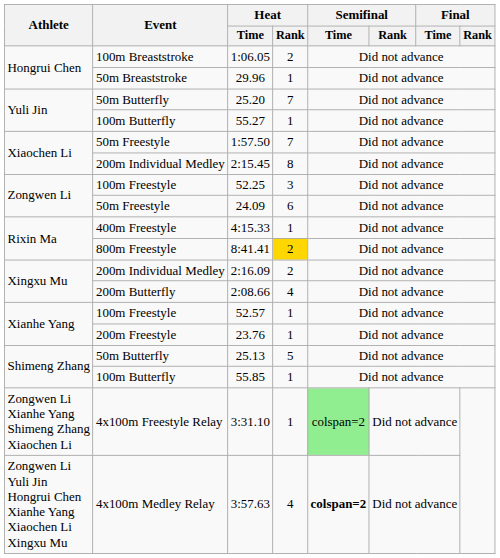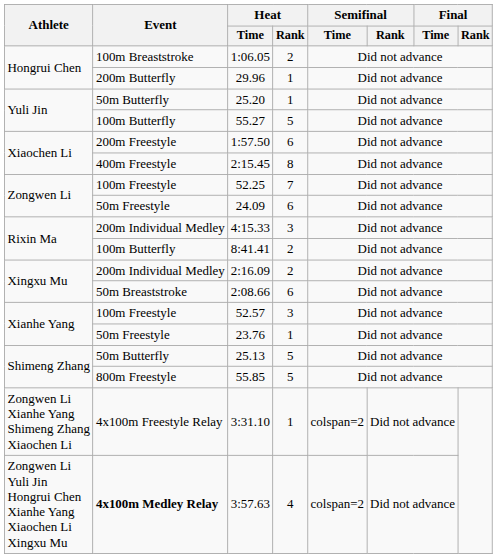(141, 78) 50m Breaststroke -> (136, 78) 200m Butterfly
(290, 99) 7 -> (290, 99) 1
(290, 121) 1 -> (290, 121) 5
(133, 142) 50m Freestyle -> (136, 142) 200m Freestyle
(290, 142) 7 -> (290, 142) 6
(160, 164) 200m Individual Medley -> (136, 164) 400m Freestyle
(290, 185) 3 -> (290, 185) 7
(136, 228) 400m Freestyle -> (160, 228) 200m Individual Medley
(290, 228) 1 -> (290, 228) 3
(136, 249) 800m Freestyle -> (136, 249) 100m Butterfly
(290, 249) gold background -> (290, 249) no background
(136, 292) 200m Butterfly -> (141, 292) 50m Breaststroke
(290, 292) 4 -> (290, 292) 6
(290, 313) 1 -> (290, 313) 3
(136, 335) 200m Freestyle -> (133, 335) 50m Freestyle
(136, 377) 100m Butterfly -> (136, 377) 800m Freestyle
(290, 377) 1 -> (290, 377) 5
(338, 422) lightgreen background -> (337, 422) no background
(155, 504) normal -> (157, 504) bold
(338, 504) bold -> (337, 504) normal
